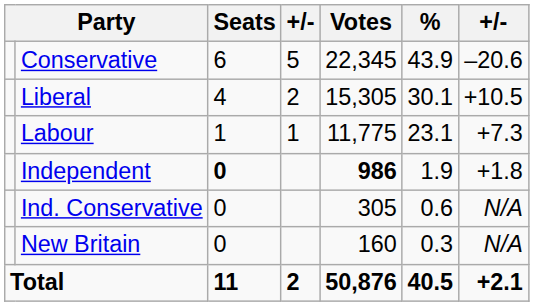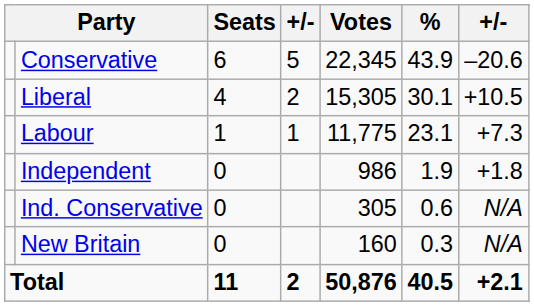(220, 171) bold -> (220, 171) normal
(377, 171) bold -> (377, 171) normal
